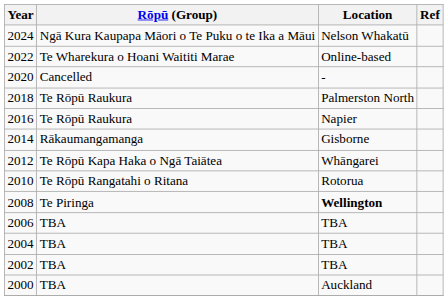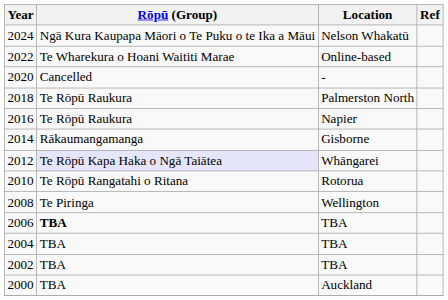(131, 160) no background -> (131, 160) lavender background
(352, 202) bold -> (350, 202) normal
(53, 222) normal -> (53, 222) bold
